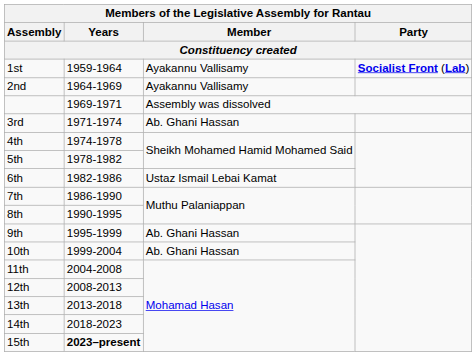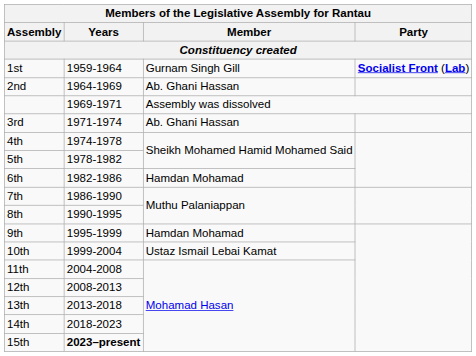(197, 68) Ayakannu Vallisamy -> (193, 68) Gurnam Singh Gill
(197, 86) Ayakannu Vallisamy -> (192, 86) Ab. Ghani Hassan
(211, 178) Ustaz Ismail Lebai Kamat -> (195, 178) Hamdan Mohamad
(192, 232) Ab. Ghani Hassan -> (195, 232) Hamdan Mohamad
(192, 251) Ab. Ghani Hassan -> (211, 251) Ustaz Ismail Lebai Kamat
